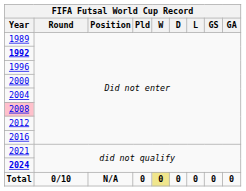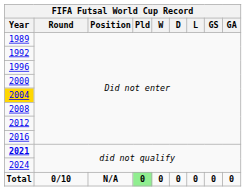(19, 53) bold -> (19, 53) normal
(19, 95) no background -> (19, 95) gold background
(19, 109) pink background -> (19, 109) no background
(19, 151) normal -> (19, 151) bold
(19, 165) bold -> (19, 165) normal
(142, 179) no background -> (142, 179) lightgreen background
(161, 179) khaki background -> (161, 179) no background
